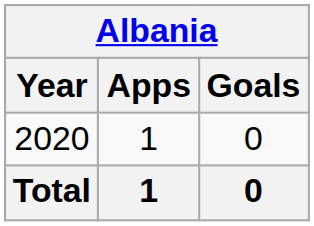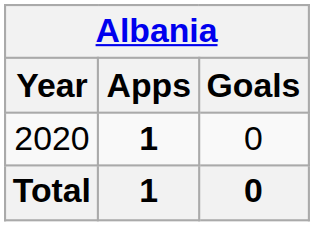(149, 138) normal -> (149, 138) bold
